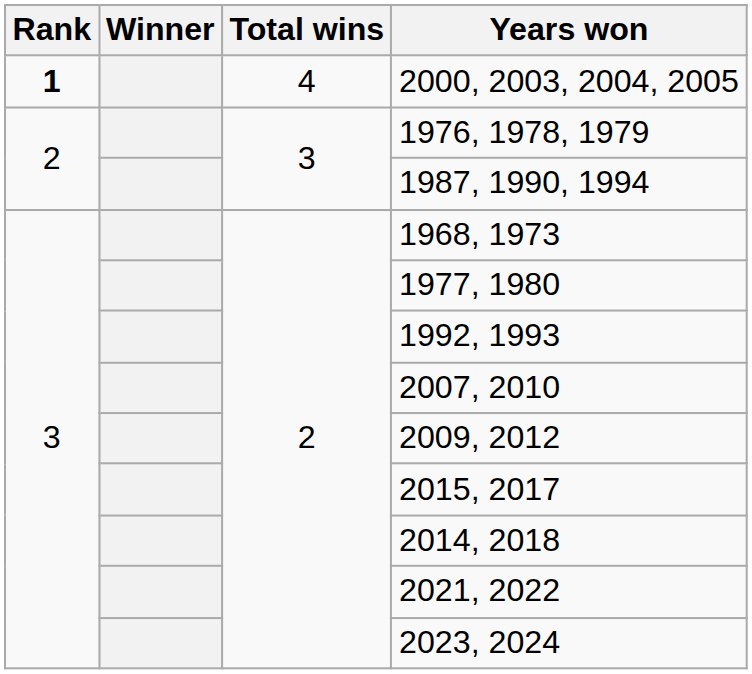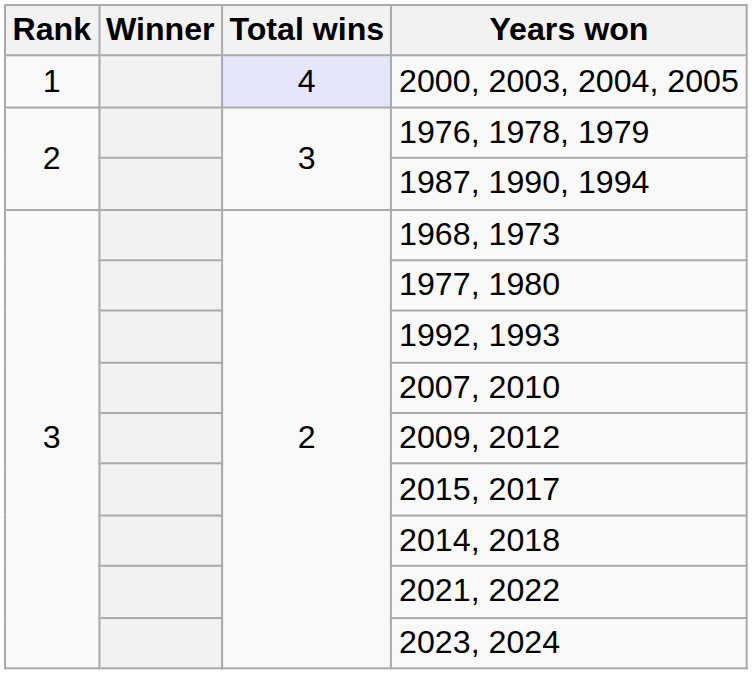(52, 81) bold -> (52, 81) normal
(307, 81) no background -> (307, 81) lavender background
